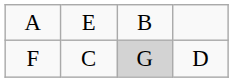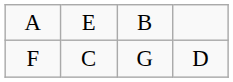(145, 58) lightgrey background -> (145, 58) no background
